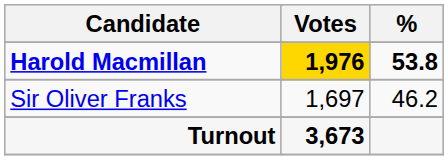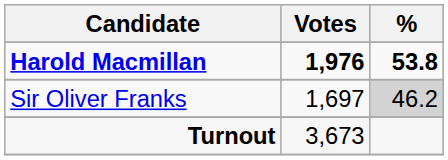(335, 61) gold background -> (335, 61) no background
(415, 99) no background -> (415, 99) lightgrey background
(335, 136) bold -> (335, 136) normal
